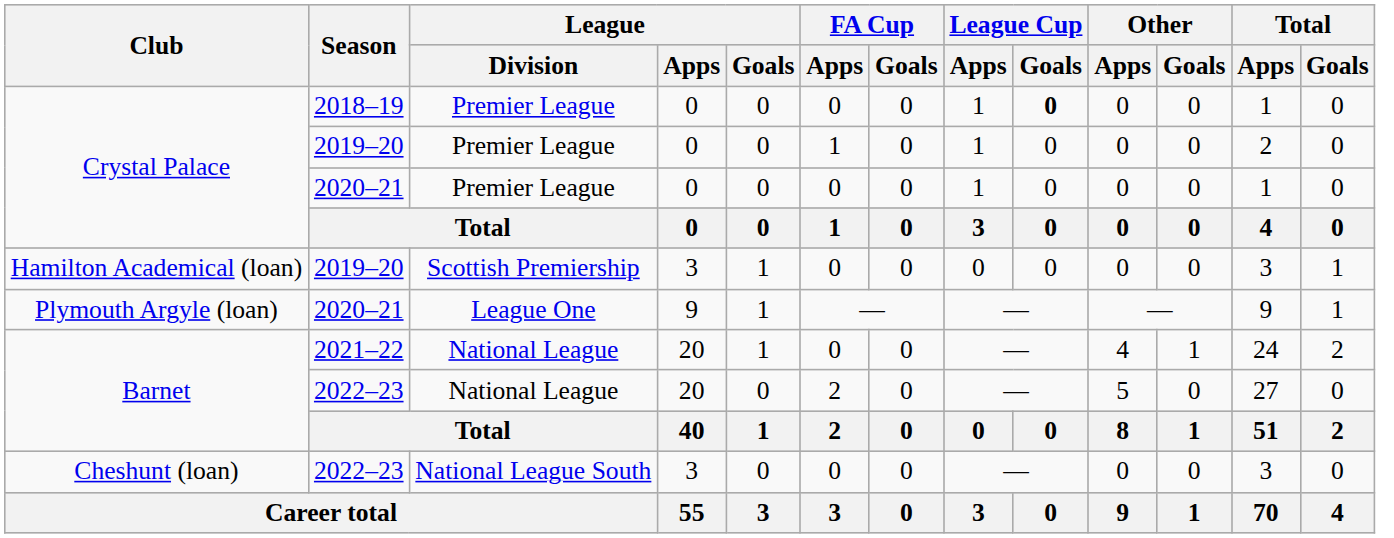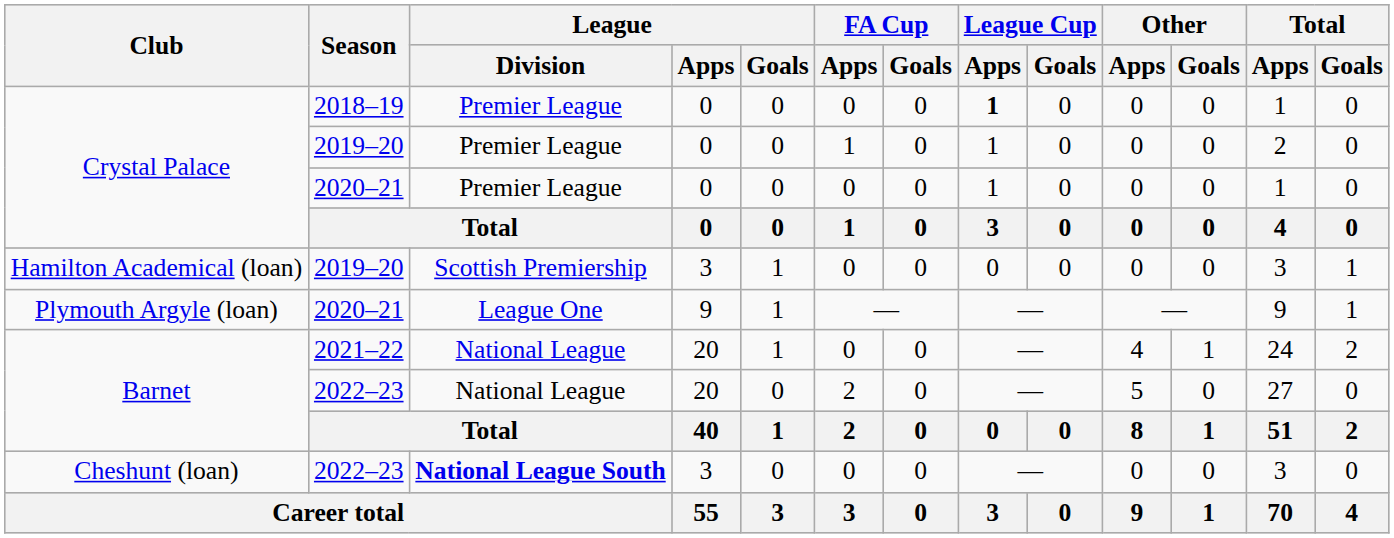(978, 106) normal -> (993, 106) bold
(1051, 106) bold -> (1065, 106) normal
(533, 471) normal -> (541, 471) bold
